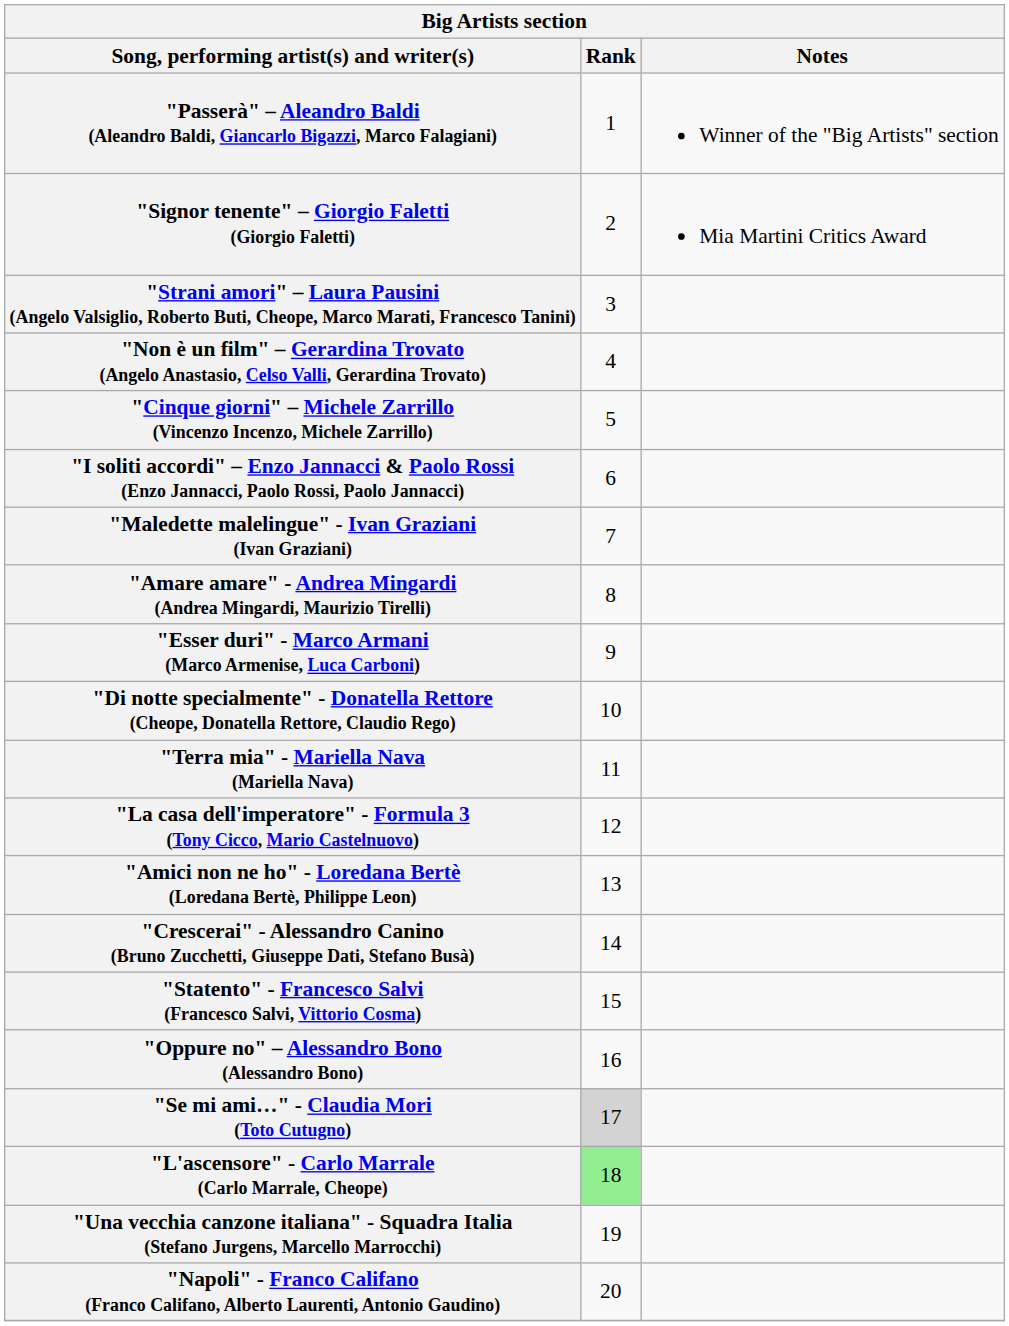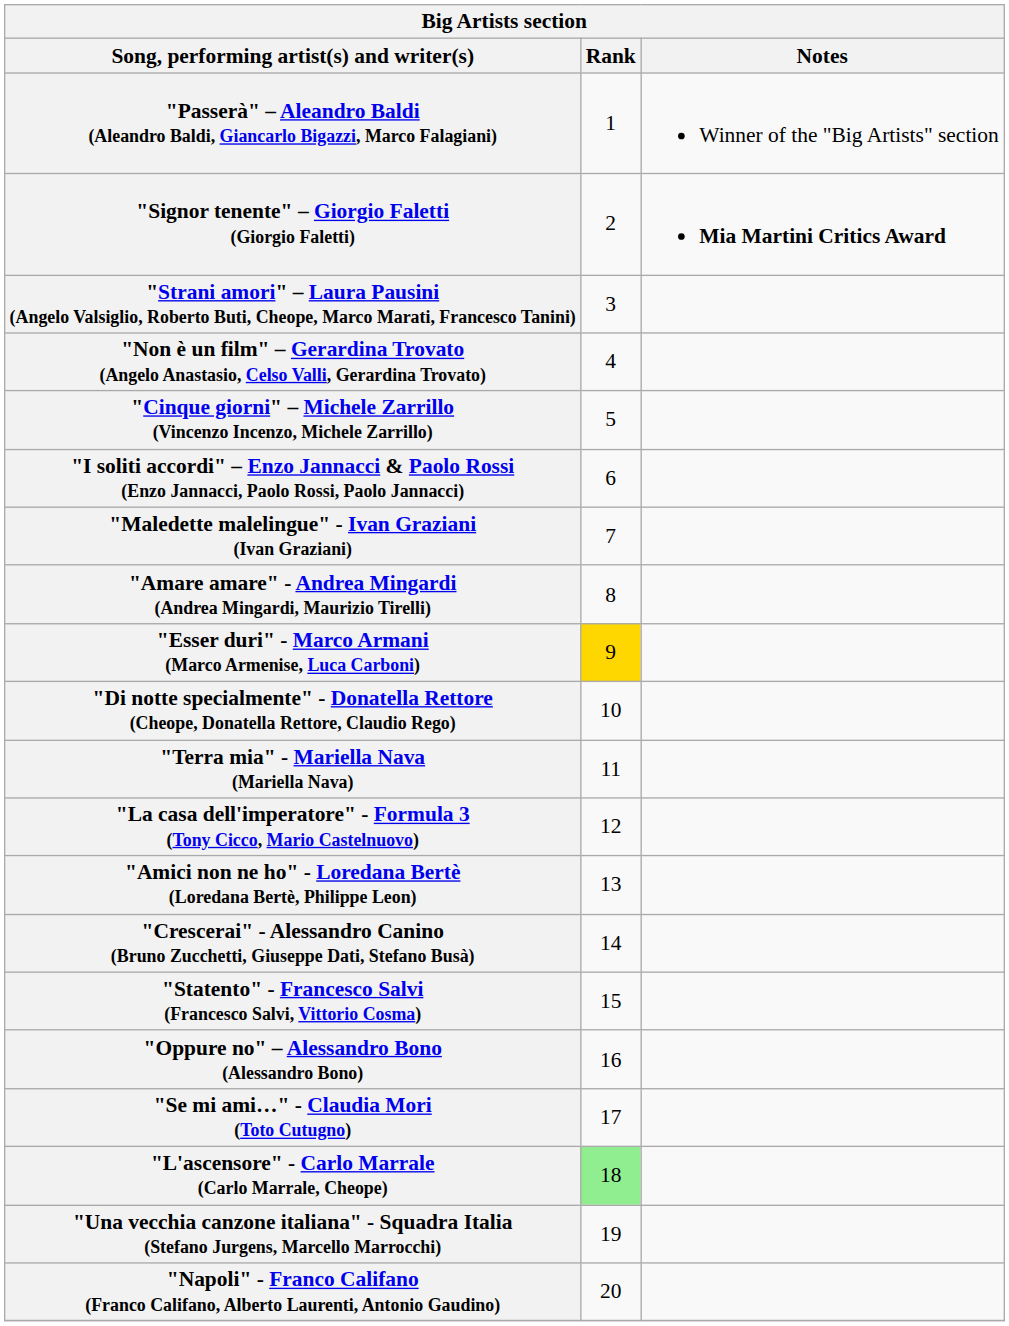(822, 236) normal -> (822, 236) bold
(611, 652) no background -> (611, 652) gold background
(611, 1117) lightgrey background -> (611, 1117) no background
